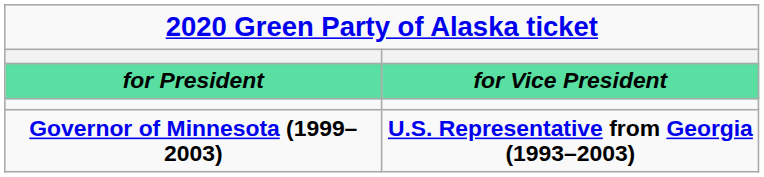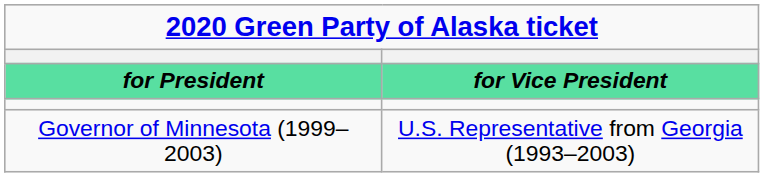(193, 141) bold -> (193, 141) normal
(570, 141) bold -> (570, 141) normal
